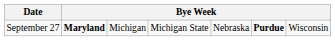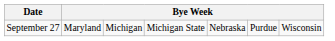(84, 28) bold -> (82, 28) normal
(269, 28) bold -> (263, 28) normal
